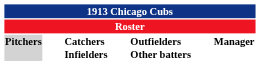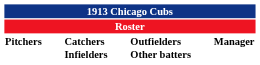(23, 41) lightgrey background -> (23, 41) no background
